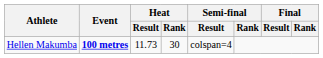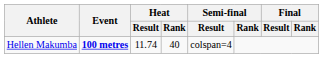(146, 45) 11.73 -> (146, 45) 11.74
(175, 45) 30 -> (175, 45) 40
